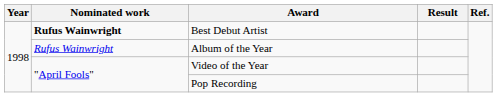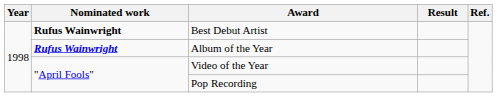(74, 48) normal -> (76, 48) bold
